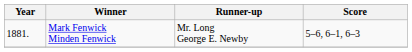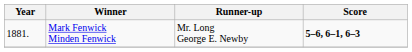(333, 33) normal -> (333, 33) bold
